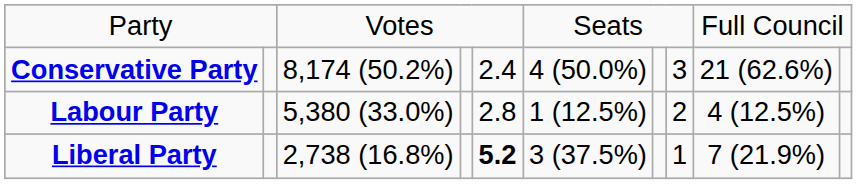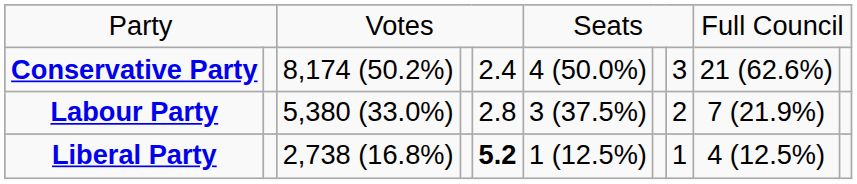(588, 112) 1 (12.5%) -> (588, 112) 3 (37.5%)
(766, 112) 4 (12.5%) -> (766, 112) 7 (21.9%)
(588, 155) 3 (37.5%) -> (588, 155) 1 (12.5%)
(766, 155) 7 (21.9%) -> (766, 155) 4 (12.5%)
